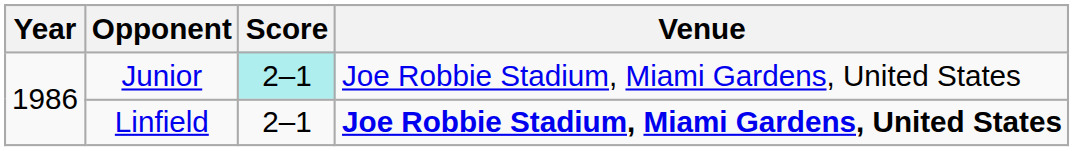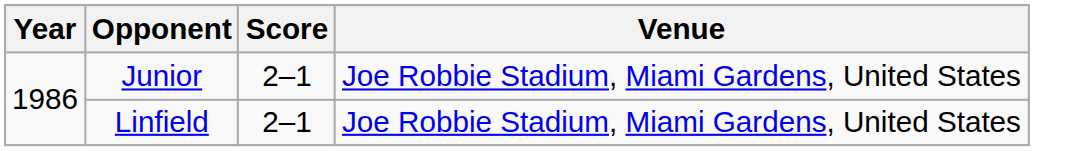(287, 76) paleturquoise background -> (287, 76) no background
(702, 123) bold -> (681, 123) normal
